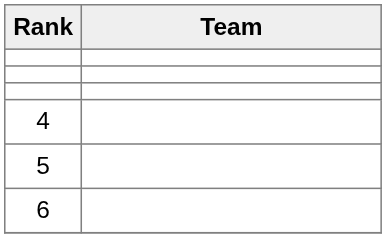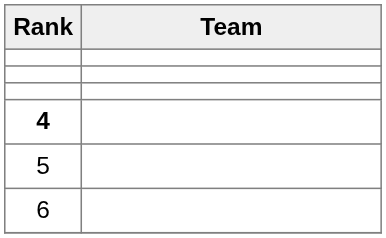(43, 121) normal -> (43, 121) bold
